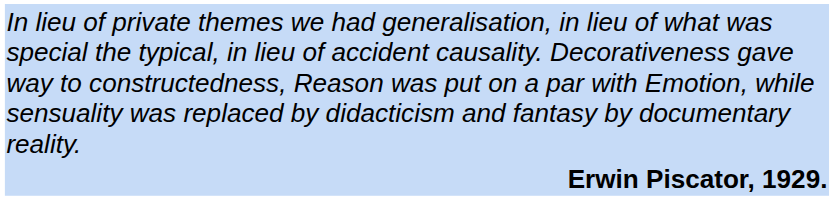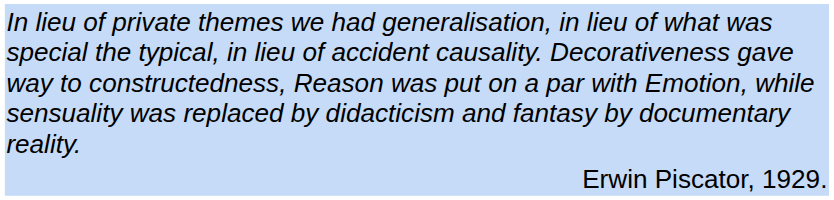(698, 178) bold -> (705, 178) normal
